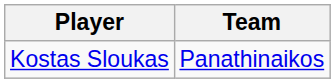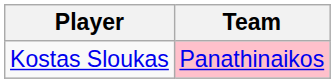(252, 59) no background -> (252, 59) pink background
